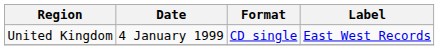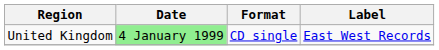(171, 35) no background -> (171, 35) lightgreen background
